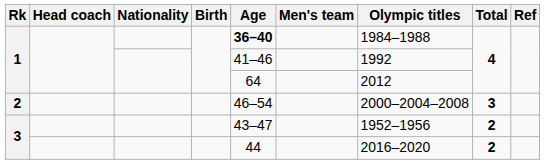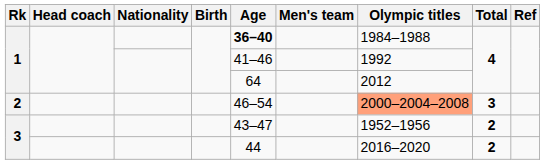(415, 103) no background -> (415, 103) lightsalmon background
